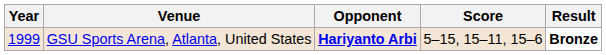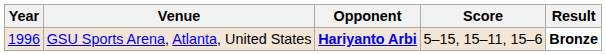(24, 39) 1999 -> (24, 39) 1996
